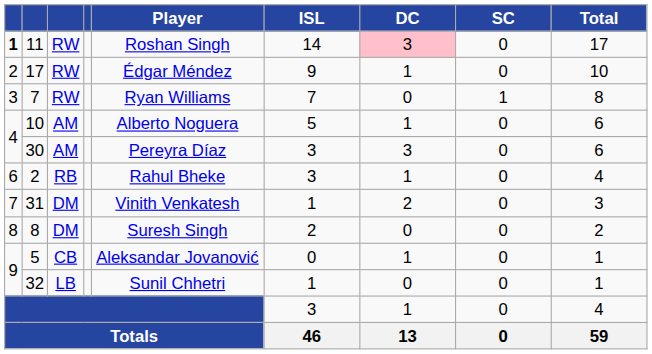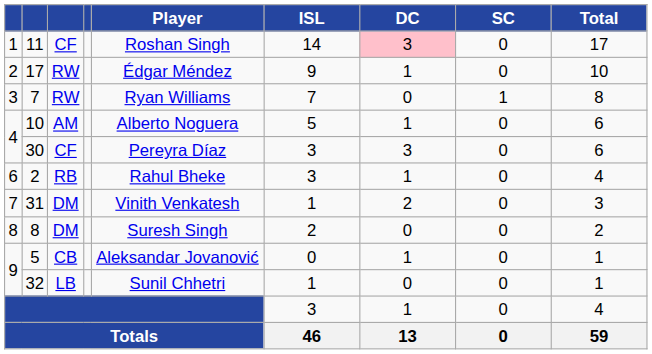(13, 44) bold -> (13, 44) normal
(66, 44) RW -> (66, 44) CF
(66, 150) AM -> (66, 150) CF
